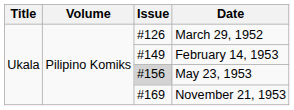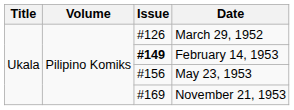(151, 54) normal -> (151, 54) bold
(151, 74) lightgrey background -> (151, 74) no background
